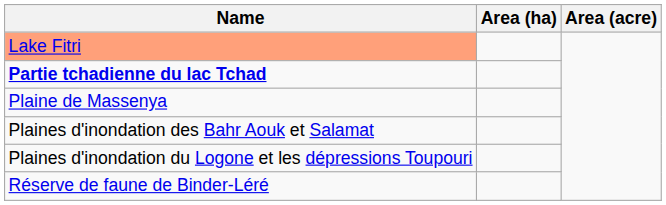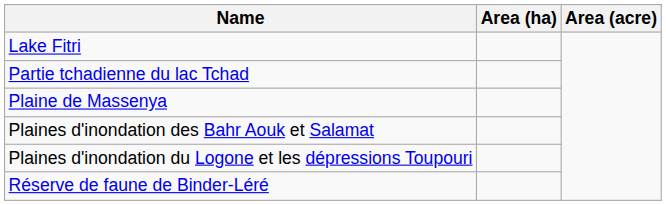(45, 46) lightsalmon background -> (45, 46) no background
(138, 74) bold -> (129, 74) normal
